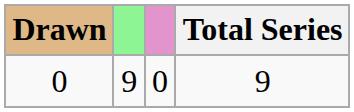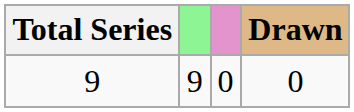columns swapped: (263, 29) <-> (59, 29)
